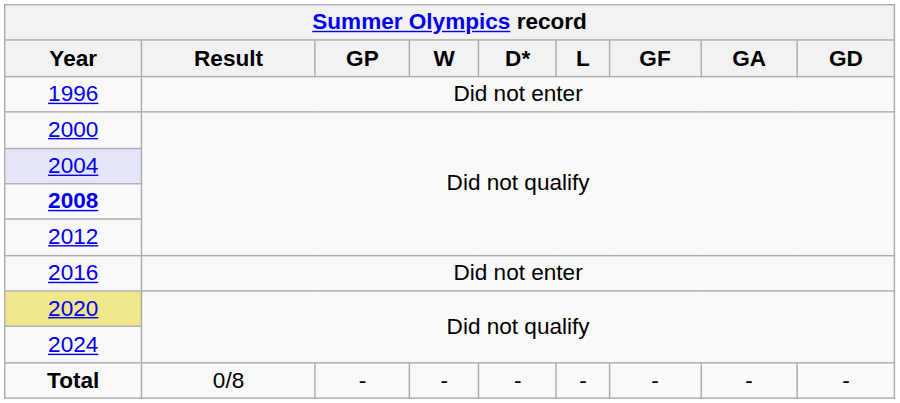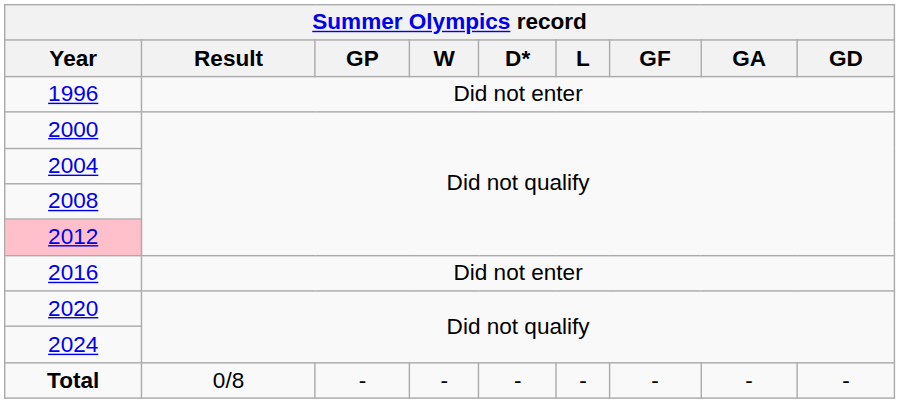(73, 165) lavender background -> (73, 165) no background
(73, 201) bold -> (73, 201) normal
(73, 237) no background -> (73, 237) pink background
(73, 308) khaki background -> (73, 308) no background
